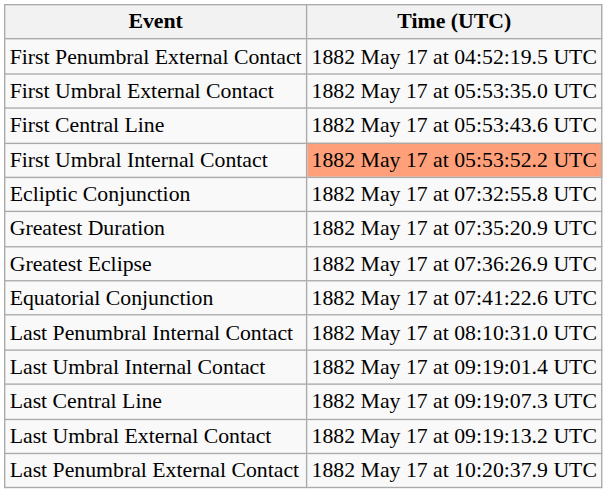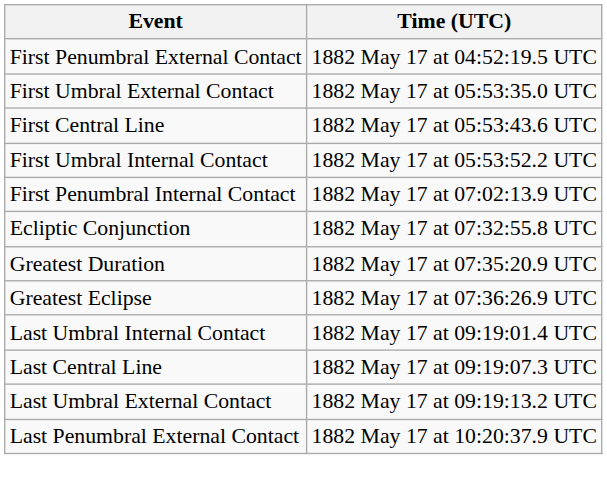(454, 159) lightsalmon background -> (454, 159) no background
+ row: (153, 194)
- row: (112, 297)
- row: (151, 332)
